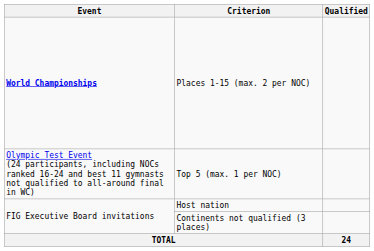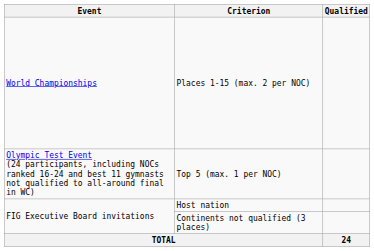(52, 83) bold -> (52, 83) normal
